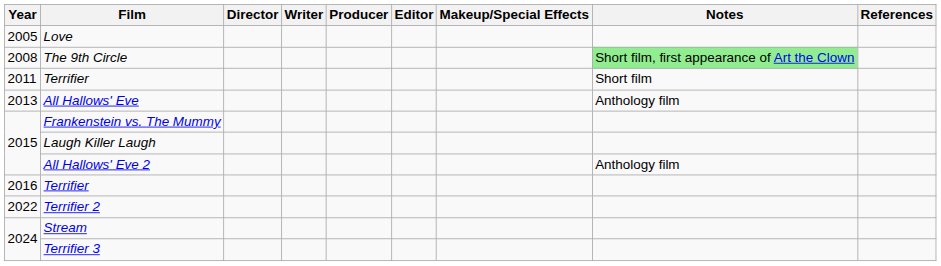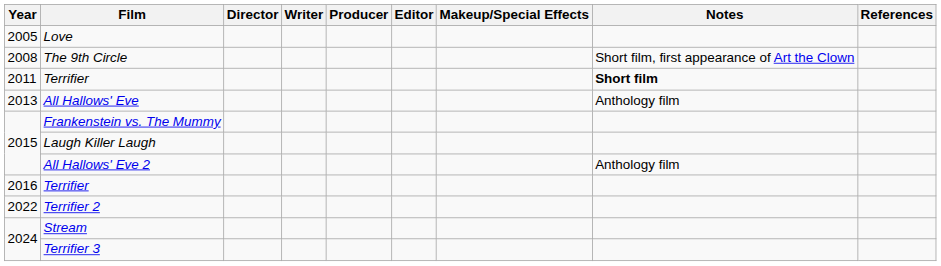(725, 57) lightgreen background -> (725, 57) no background
(624, 79) normal -> (627, 79) bold
